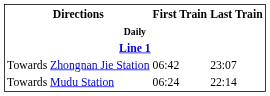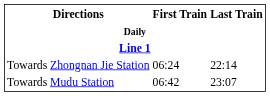(166, 64) 06:42 -> (166, 64) 06:24
(223, 64) 23:07 -> (223, 64) 22:14
(166, 81) 06:24 -> (166, 81) 06:42
(223, 81) 22:14 -> (223, 81) 23:07
